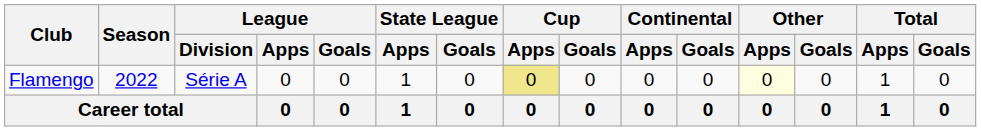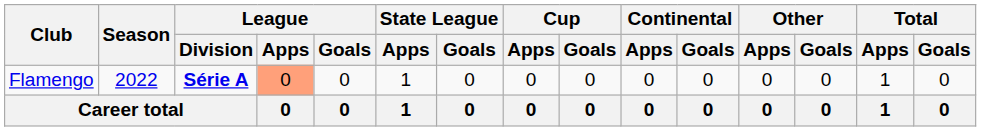(216, 79) normal -> (216, 79) bold
(286, 79) no background -> (286, 79) lightsalmon background
(531, 79) khaki background -> (531, 79) no background
(767, 79) lightyellow background -> (767, 79) no background
